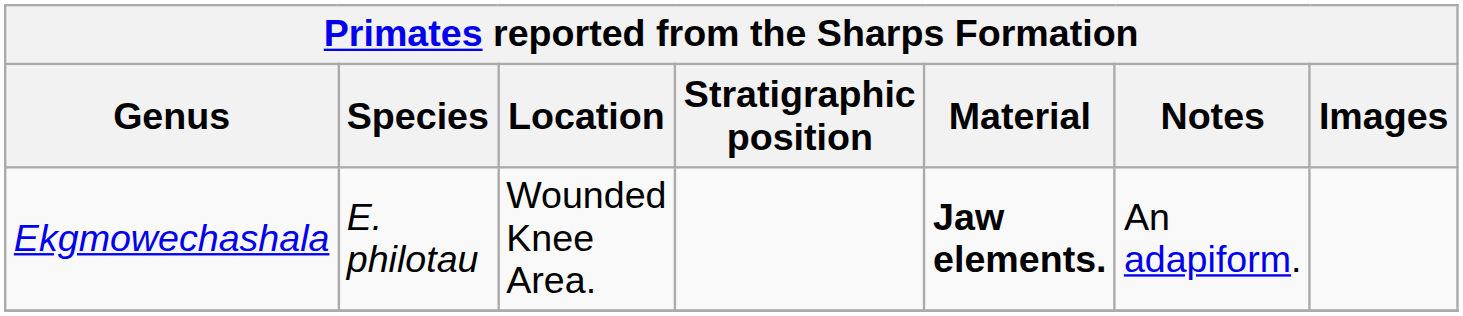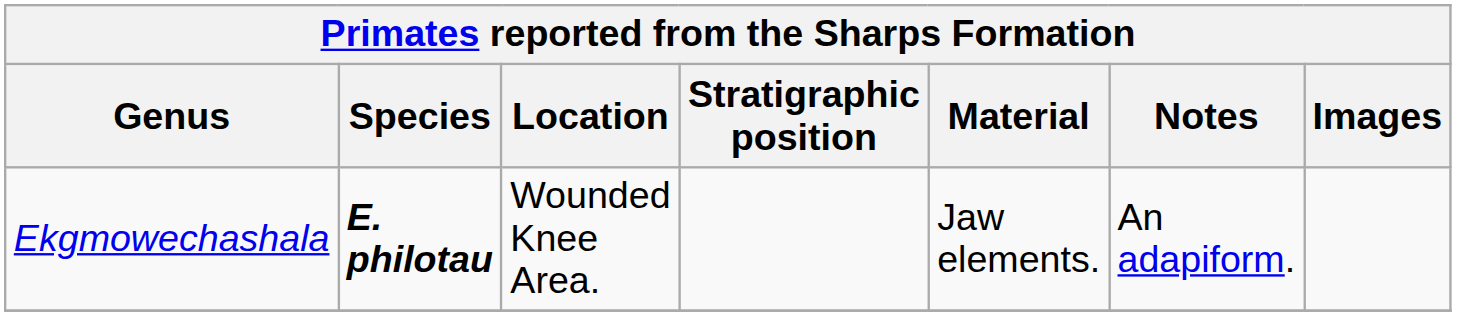(413, 238) normal -> (420, 238) bold
(1020, 238) bold -> (1019, 238) normal
